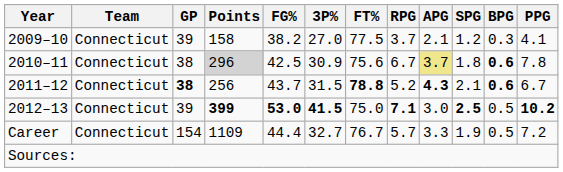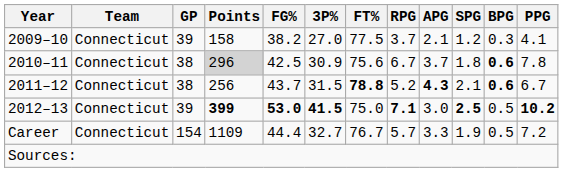(436, 63) khaki background -> (436, 63) no background
(185, 86) bold -> (185, 86) normal
